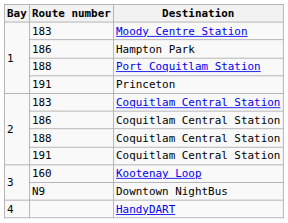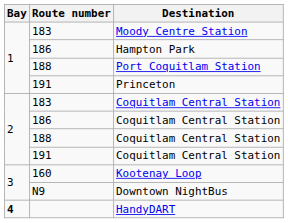(10, 209) normal -> (10, 209) bold
